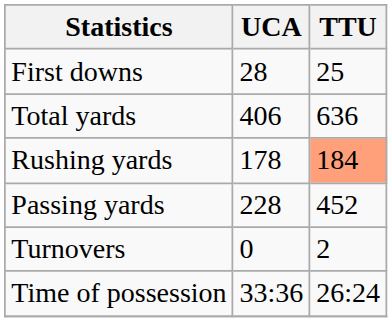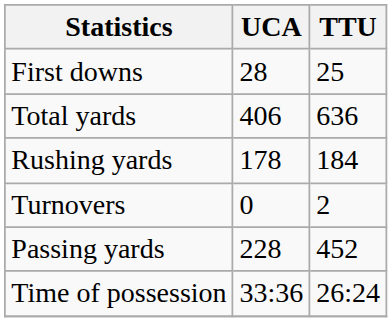(337, 159) lightsalmon background -> (337, 159) no background
rows swapped: (88, 204) <-> (68, 248)
